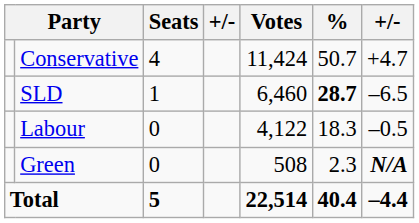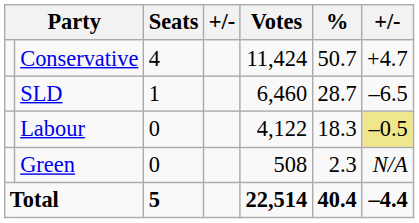(337, 93) bold -> (337, 93) normal
(388, 128) no background -> (388, 128) khaki background
(389, 164) bold -> (390, 164) normal
